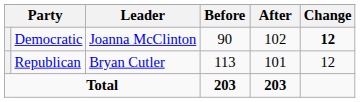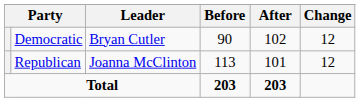(143, 39) Joanna McClinton -> (127, 39) Bryan Cutler
(328, 39) bold -> (328, 39) normal
(127, 62) Bryan Cutler -> (143, 62) Joanna McClinton
